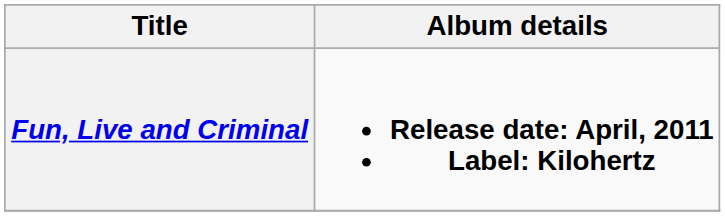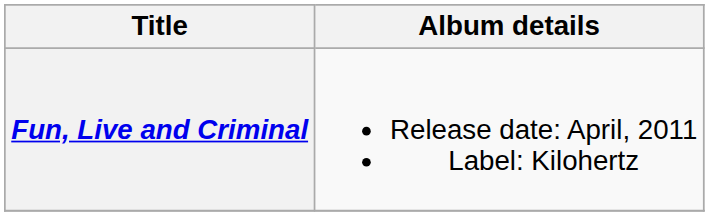(517, 145) bold -> (509, 145) normal
